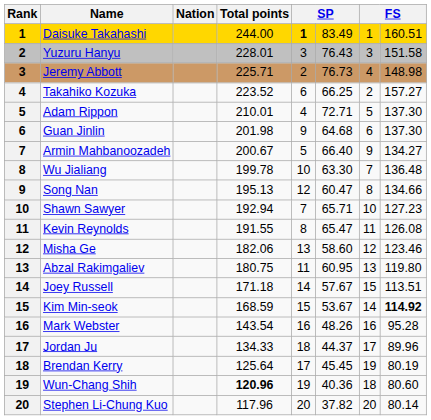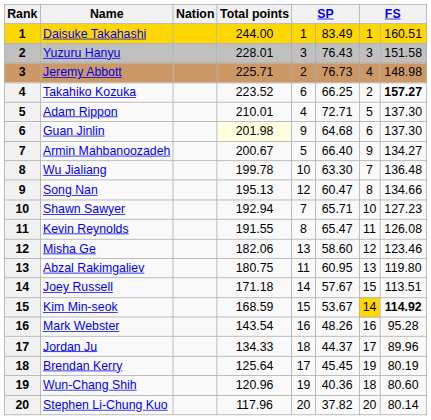(303, 33) bold -> (303, 33) normal
(403, 92) normal -> (403, 92) bold
(255, 131) no background -> (255, 131) lightyellow background
(370, 307) no background -> (370, 307) gold background
(255, 385) bold -> (255, 385) normal
